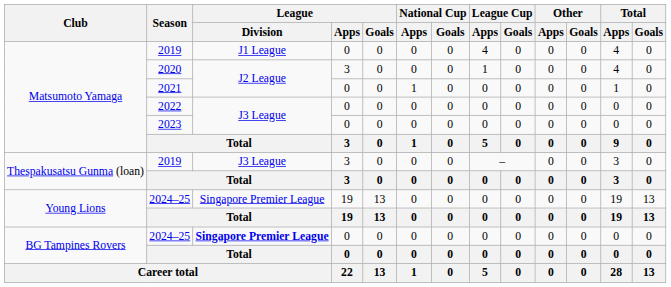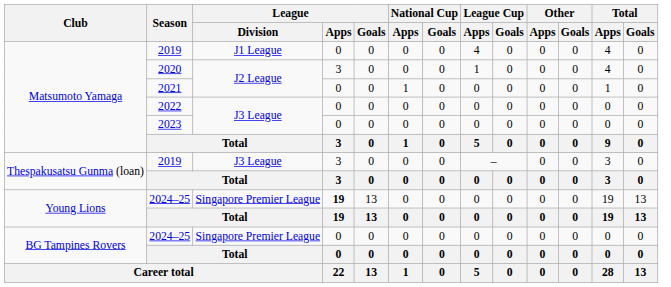(347, 198) normal -> (338, 198) bold
(262, 236) bold -> (258, 236) normal
